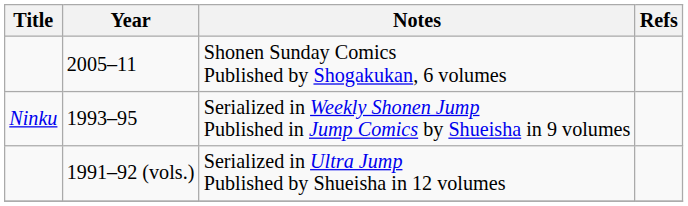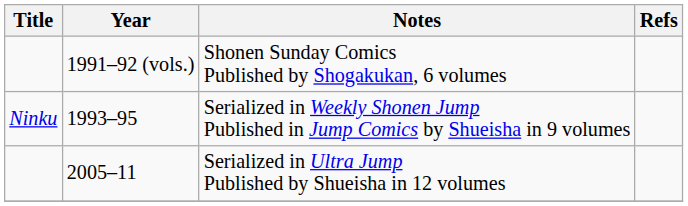(102, 63) 2005–11 -> (131, 63) 1991–92 (vols.)
(131, 173) 1991–92 (vols.) -> (102, 173) 2005–11
